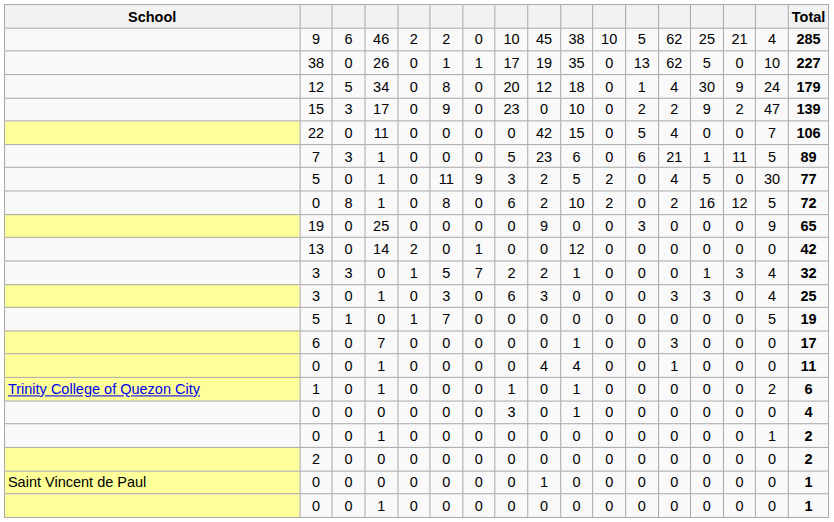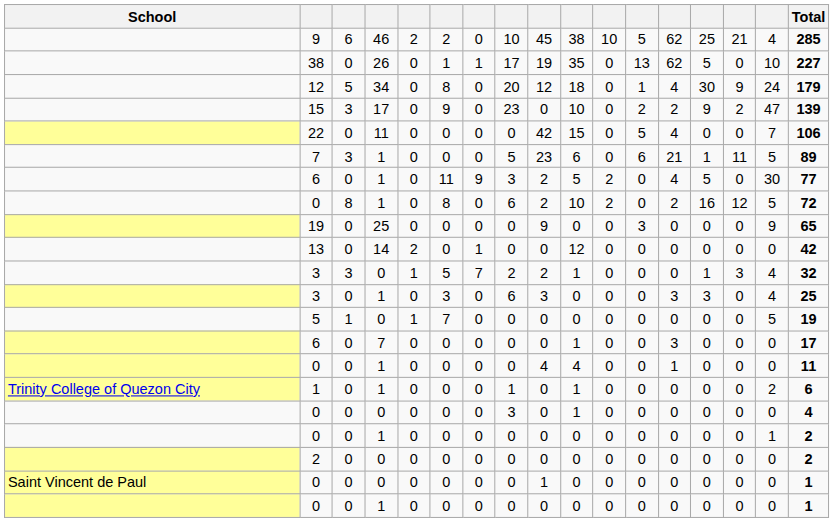(316, 179) 5 -> (316, 179) 6
